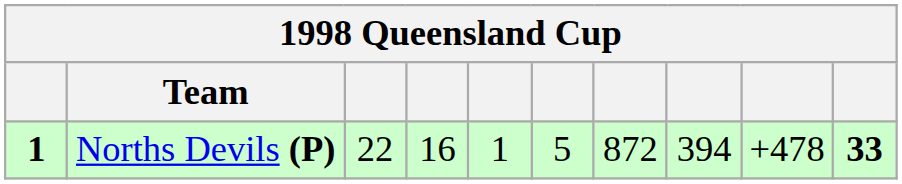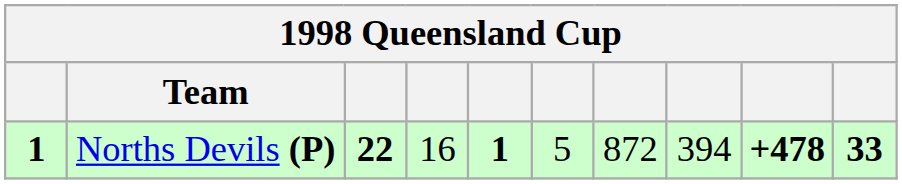(375, 149) normal -> (375, 149) bold
(500, 149) normal -> (500, 149) bold
(787, 149) normal -> (787, 149) bold
